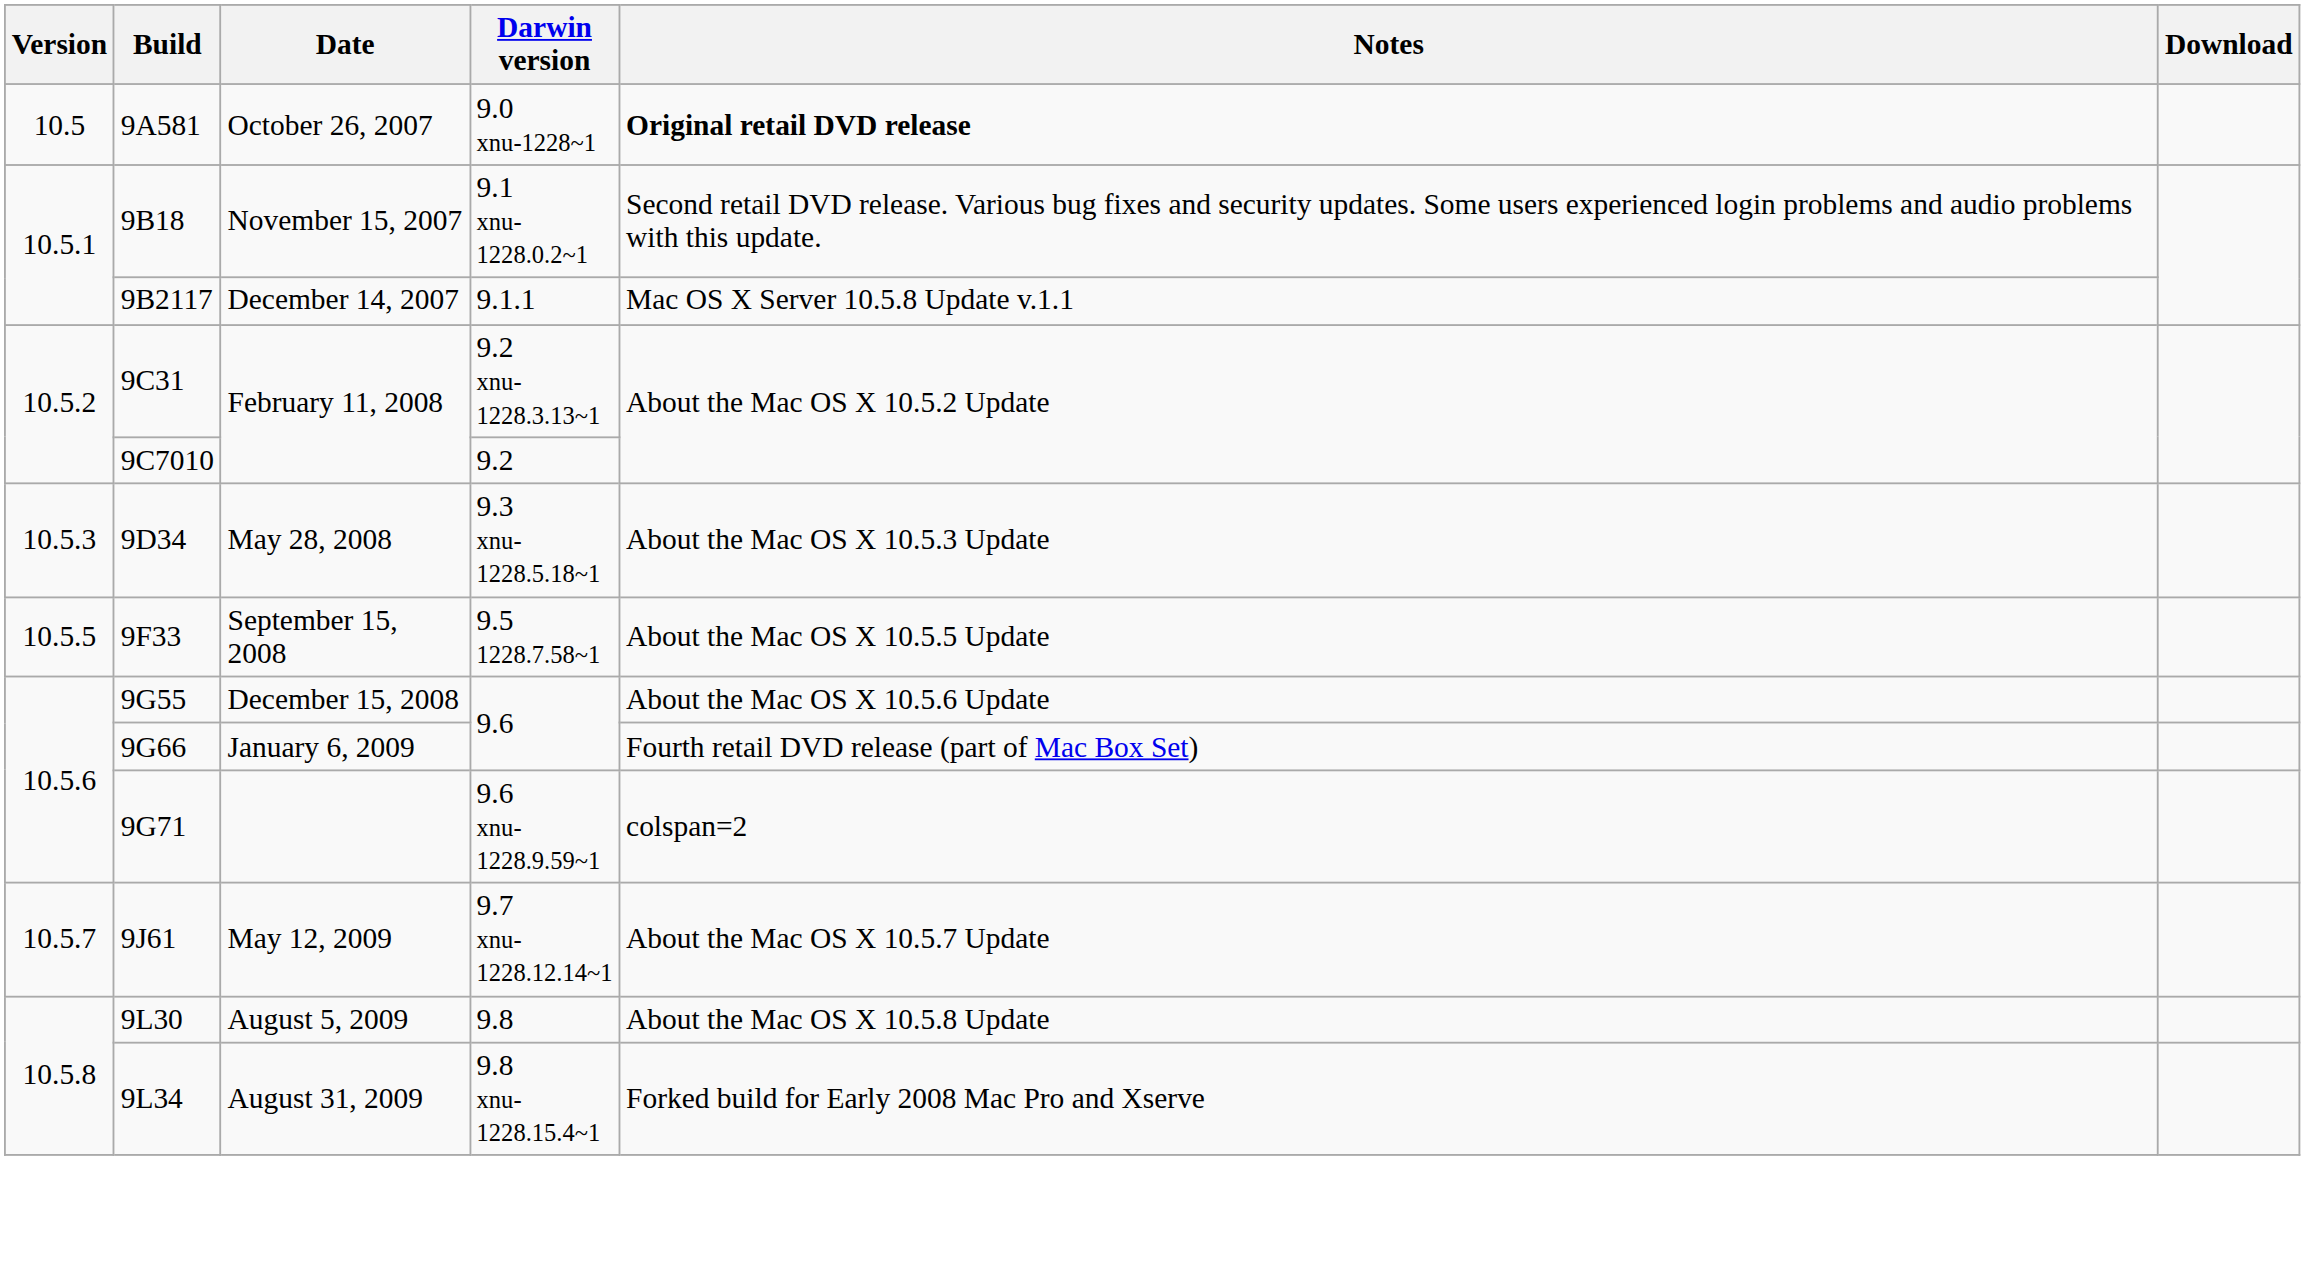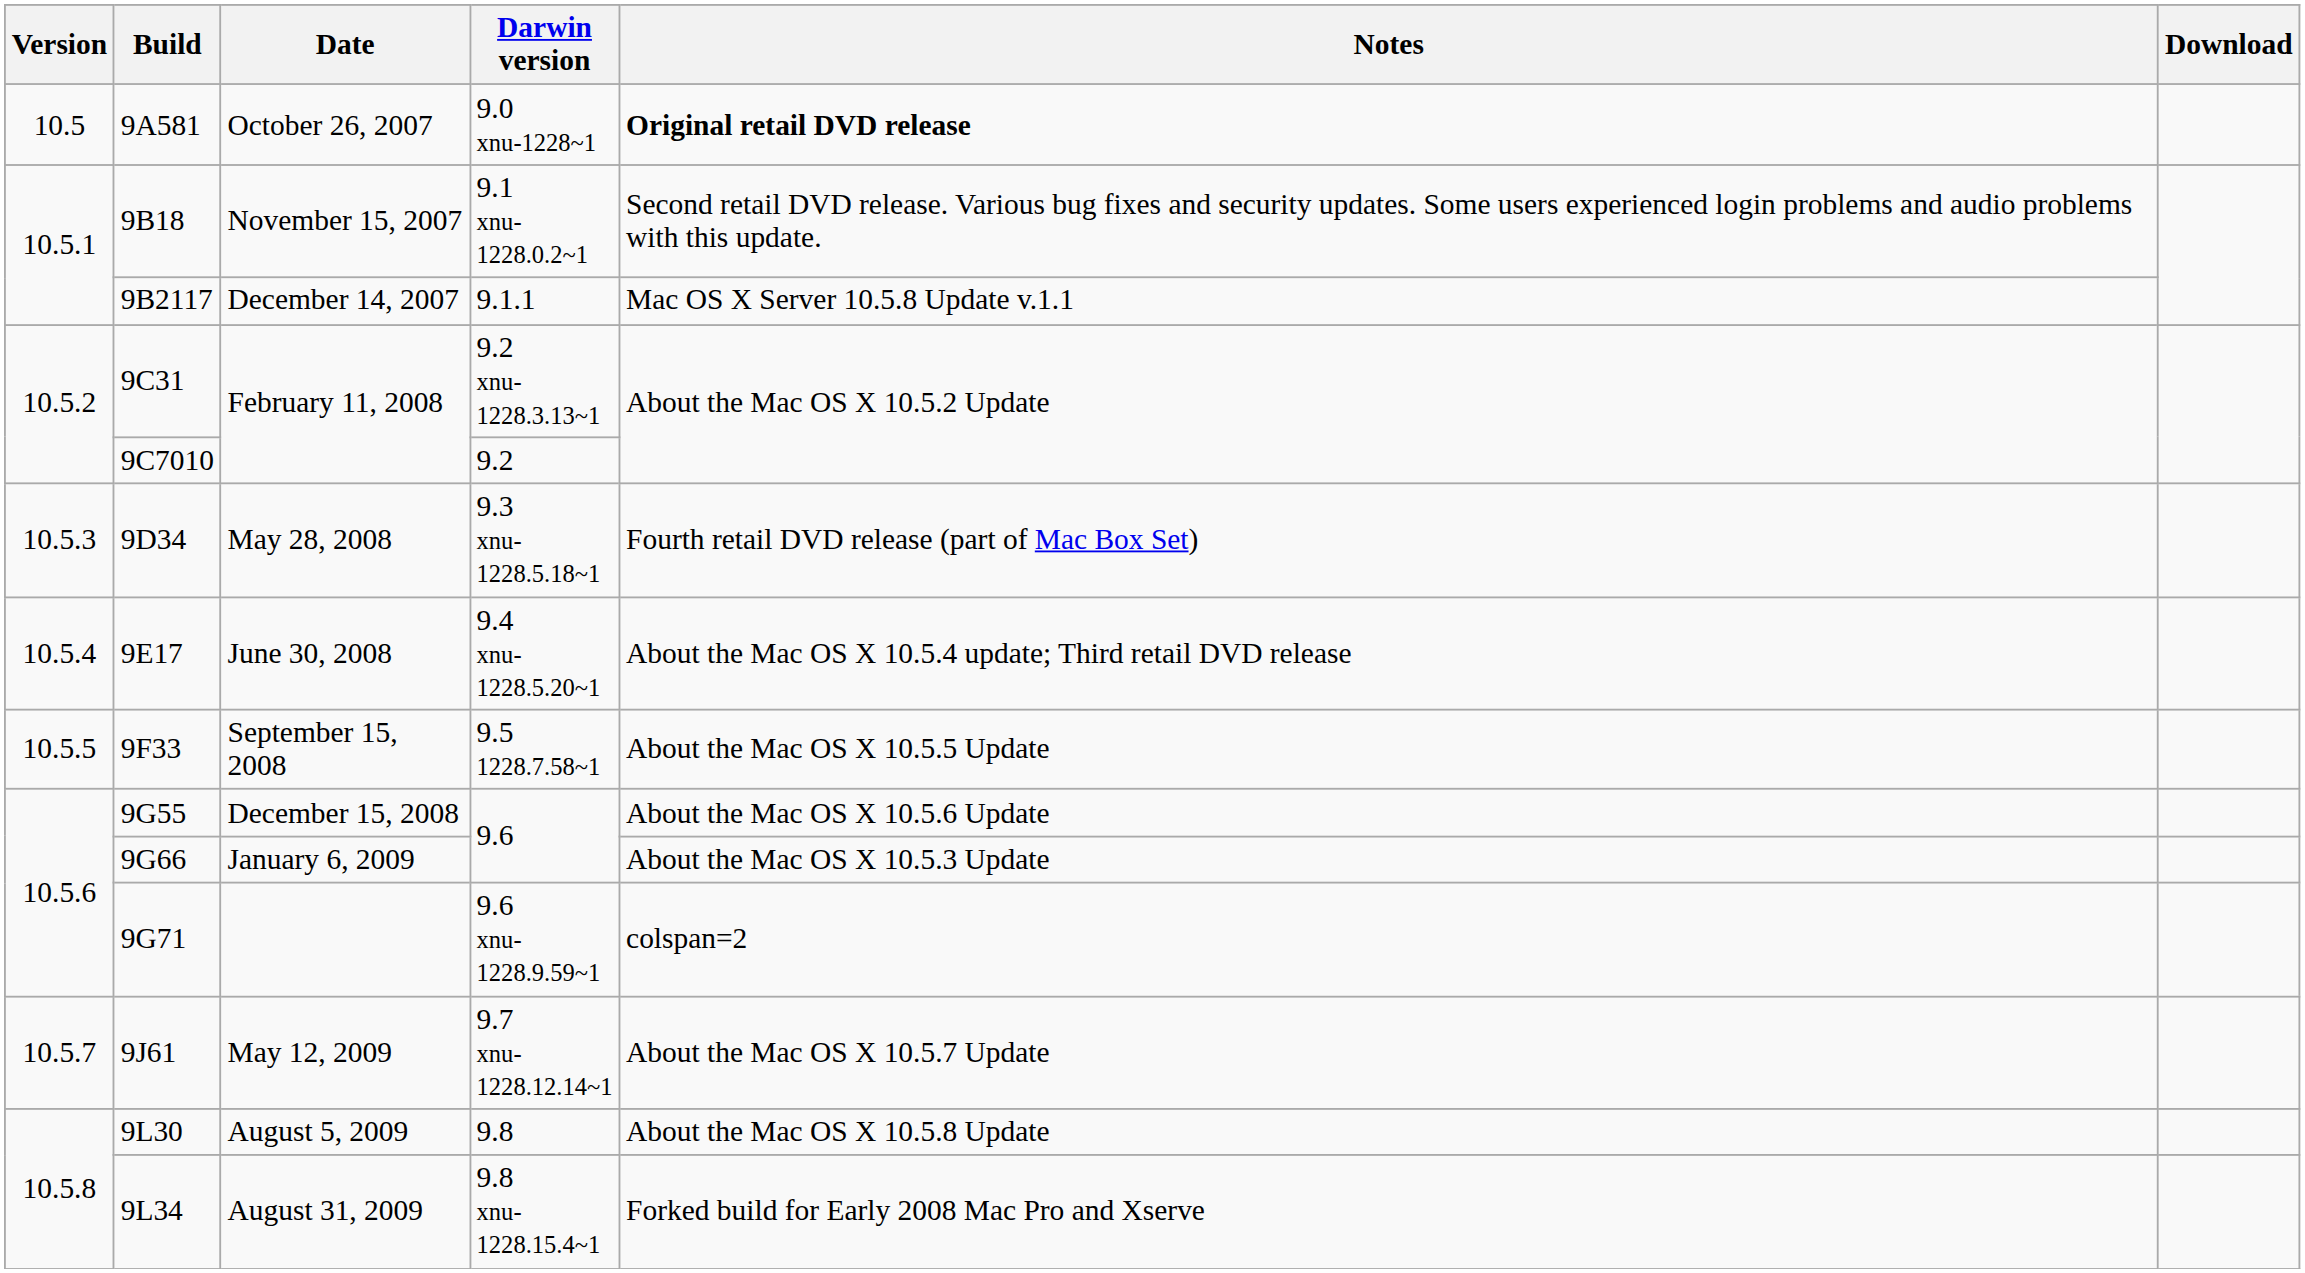(838, 539) About the Mac OS X 10.5.3 Update -> (912, 539) Fourth retail DVD release (part of Mac Box Set)
+ row: (310, 652)
(912, 746) Fourth retail DVD release (part of Mac Box Set) -> (838, 859) About the Mac OS X 10.5.3 Update
